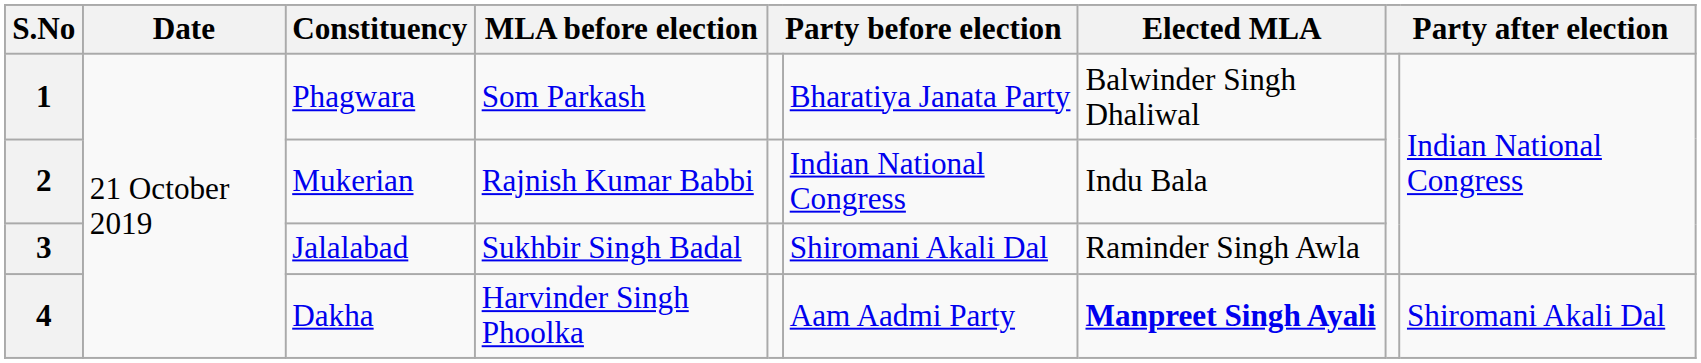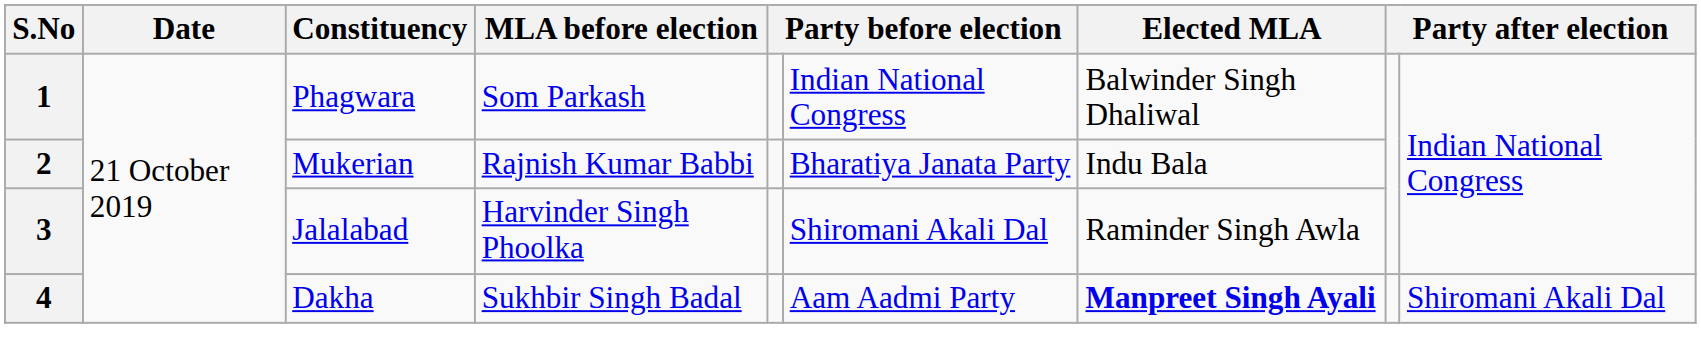(930, 96) Bharatiya Janata Party -> (887, 96) Indian National Congress
(887, 180) Indian National Congress -> (930, 163) Bharatiya Janata Party
(612, 247) Sukhbir Singh Badal -> (585, 230) Harvinder Singh Phoolka
(585, 314) Harvinder Singh Phoolka -> (612, 297) Sukhbir Singh Badal
